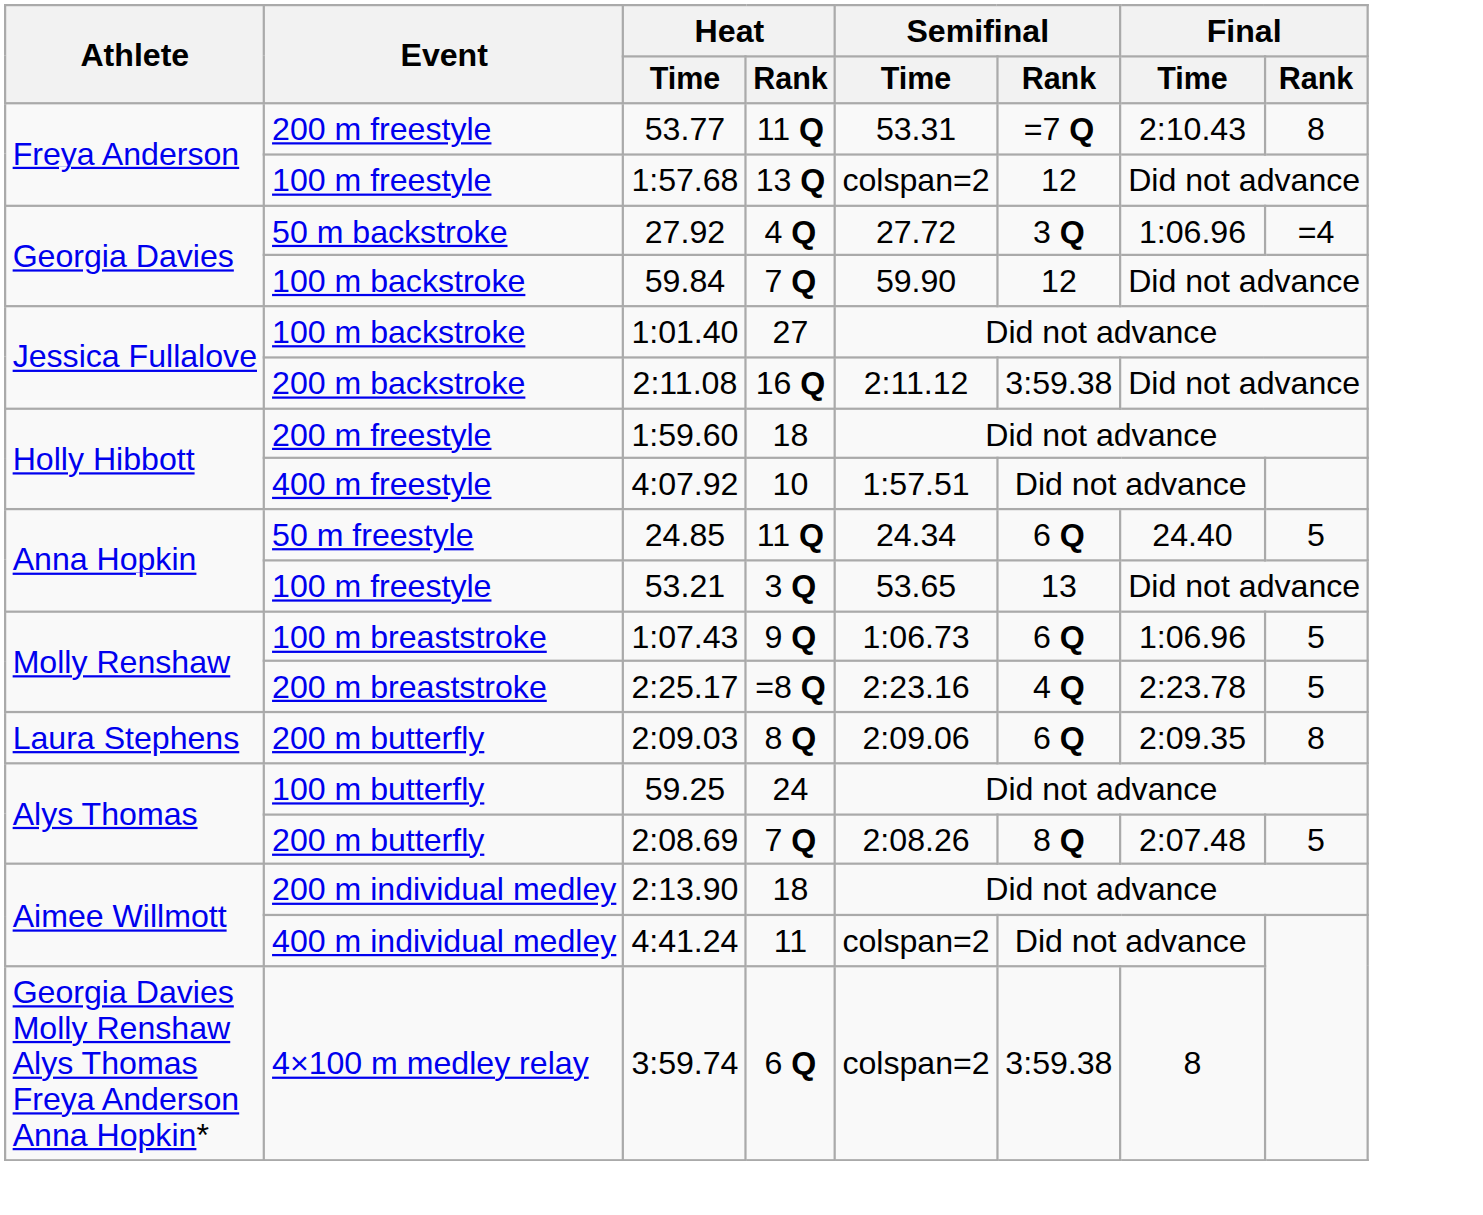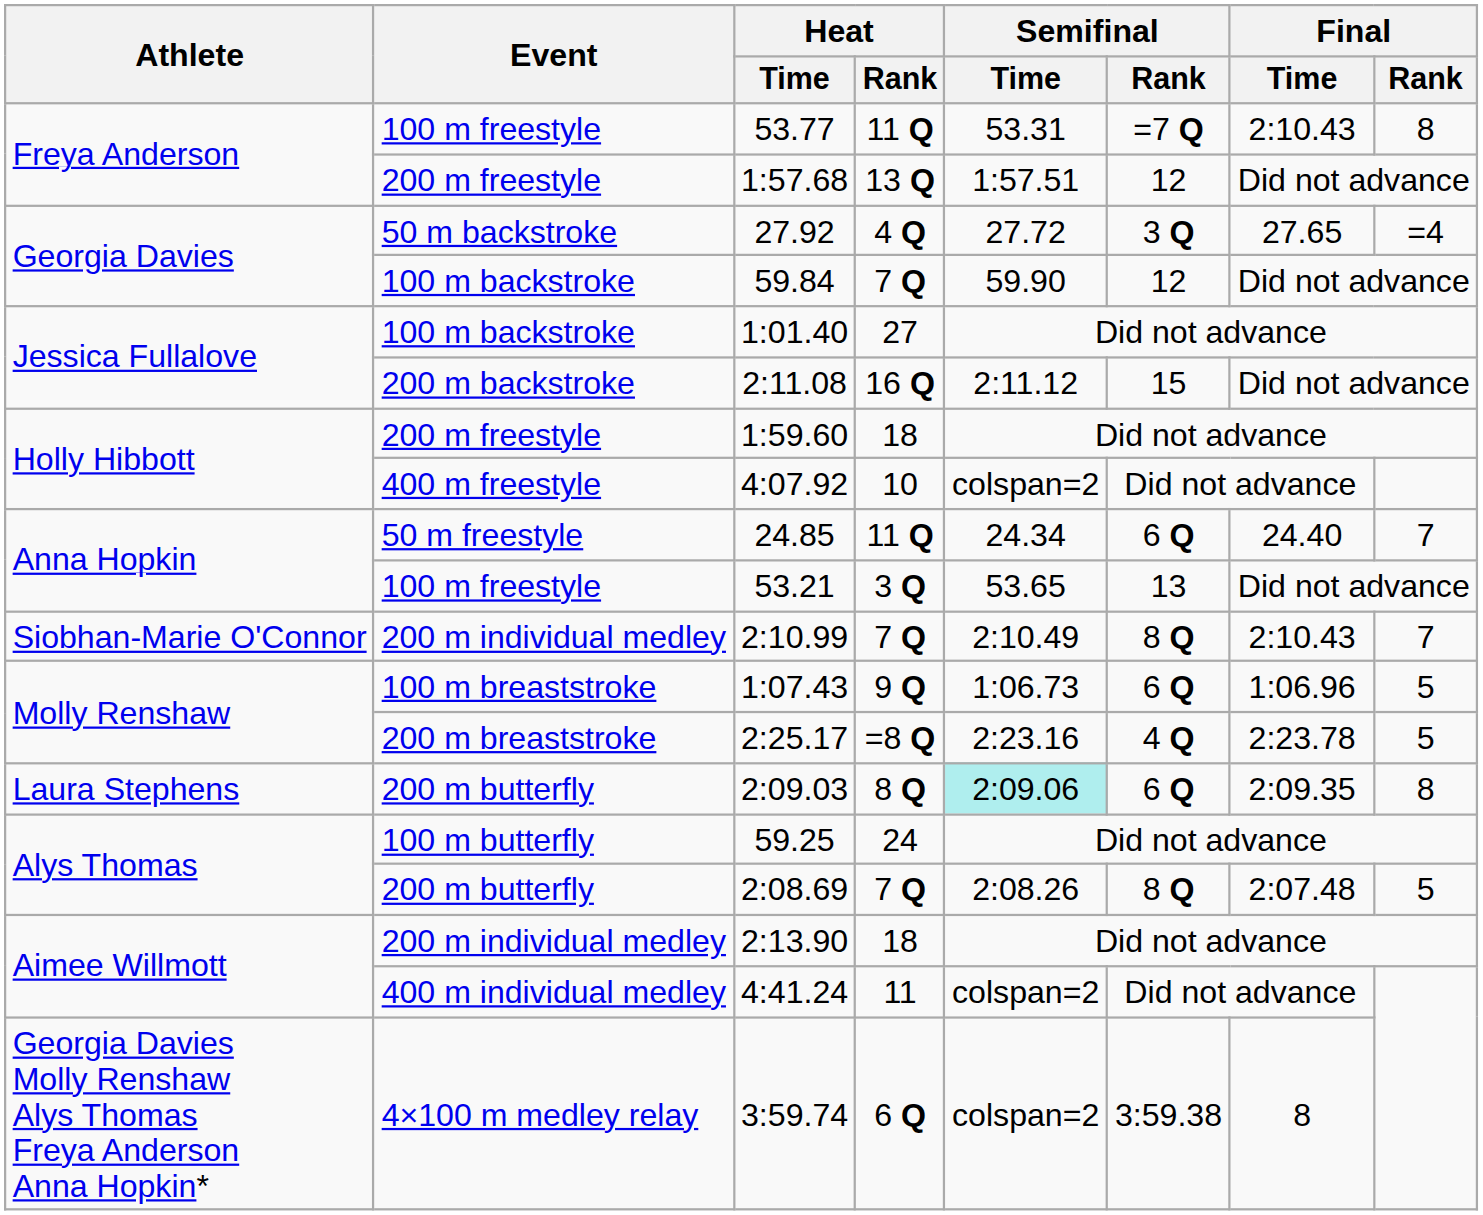(382, 129) 200 m freestyle -> (491, 129) 100 m freestyle
(382, 180) 100 m freestyle -> (491, 180) 200 m freestyle
(916, 180) colspan=2 -> (1026, 180) 1:57.51
(1192, 231) 1:06.96 -> (1302, 231) 27.65
(1059, 383) 3:59.38 -> (1169, 383) 15
(916, 485) 1:57.51 -> (1026, 485) colspan=2
(1316, 535) 5 -> (1426, 535) 7
+ row: (795, 637)
(916, 738) no background -> (1026, 789) paleturquoise background
